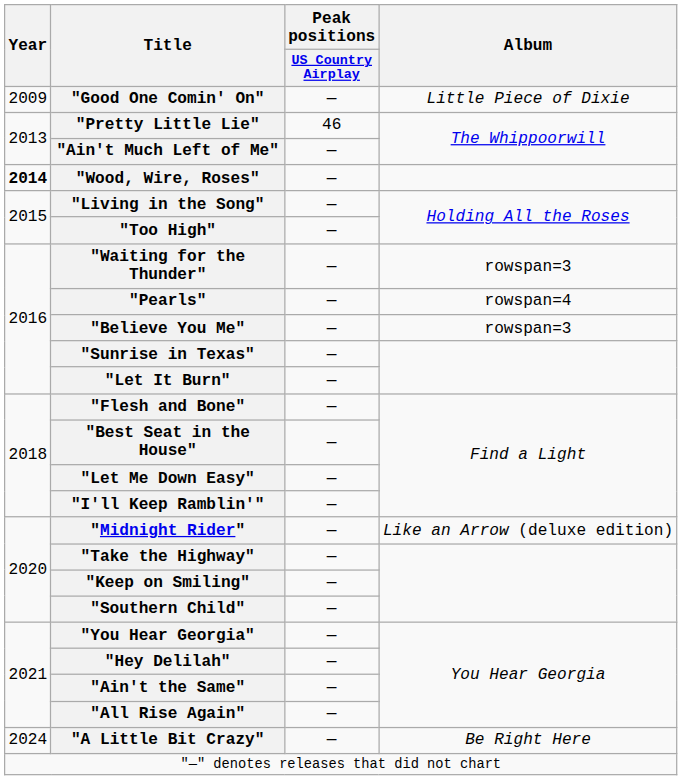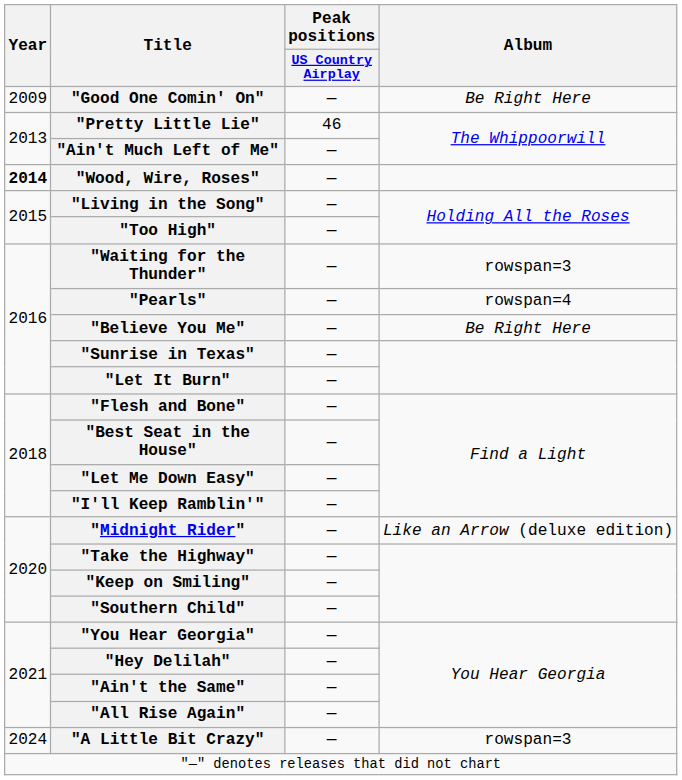(528, 99) Little Piece of Dixie -> (528, 99) Be Right Here
(528, 328) rowspan=3 -> (528, 328) Be Right Here
(528, 740) Be Right Here -> (528, 740) rowspan=3
